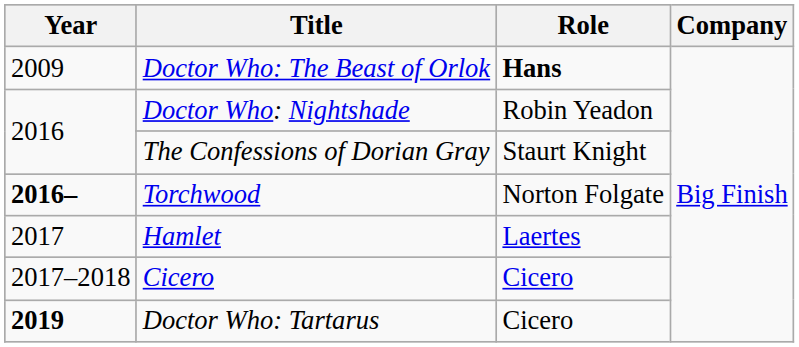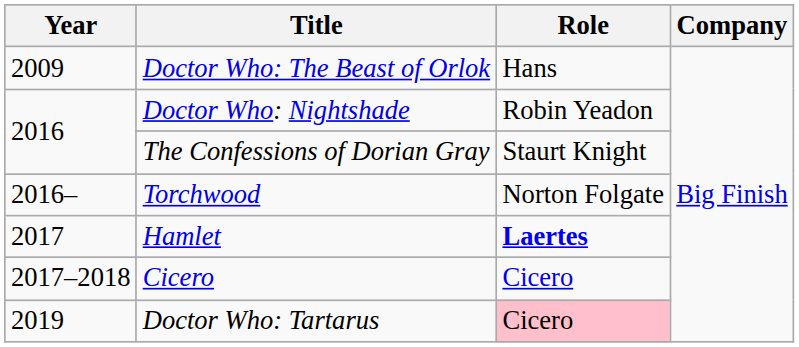(532, 67) bold -> (530, 67) normal
(44, 194) bold -> (44, 194) normal
(541, 236) normal -> (545, 236) bold
(38, 320) bold -> (38, 320) normal
(538, 320) no background -> (538, 320) pink background
